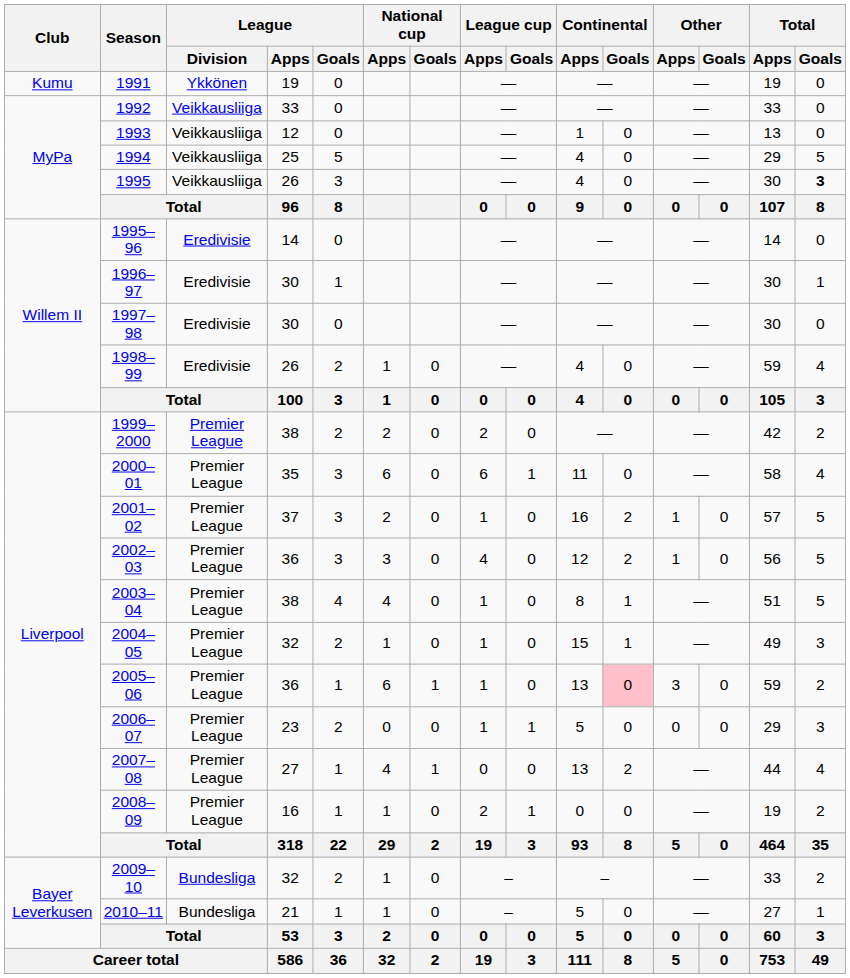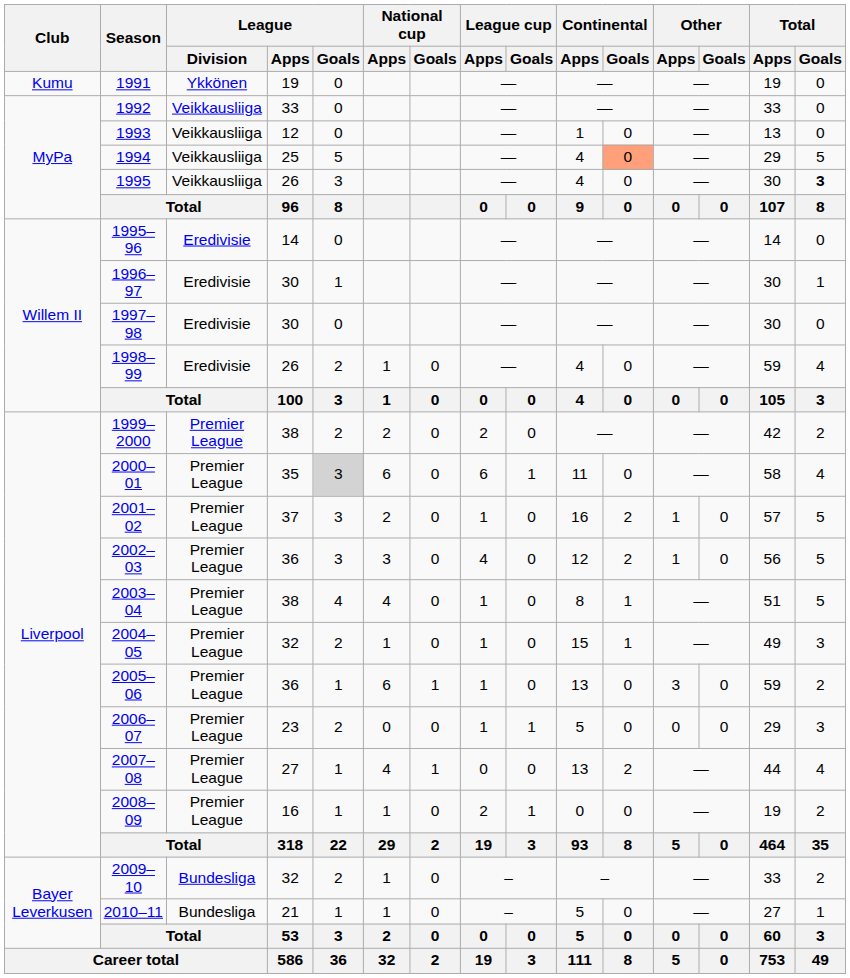(628, 157) no background -> (628, 157) lightsalmon background
(338, 474) no background -> (338, 474) lightgrey background
(628, 685) pink background -> (628, 685) no background
